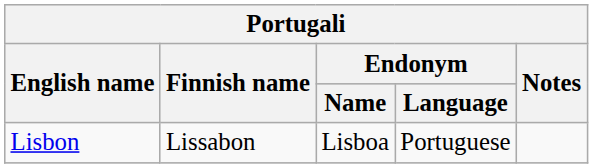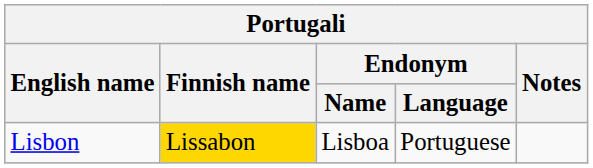(211, 142) no background -> (211, 142) gold background
